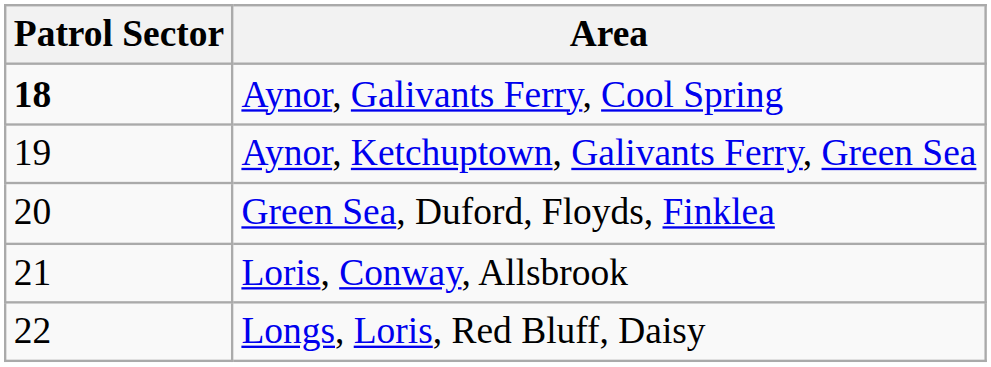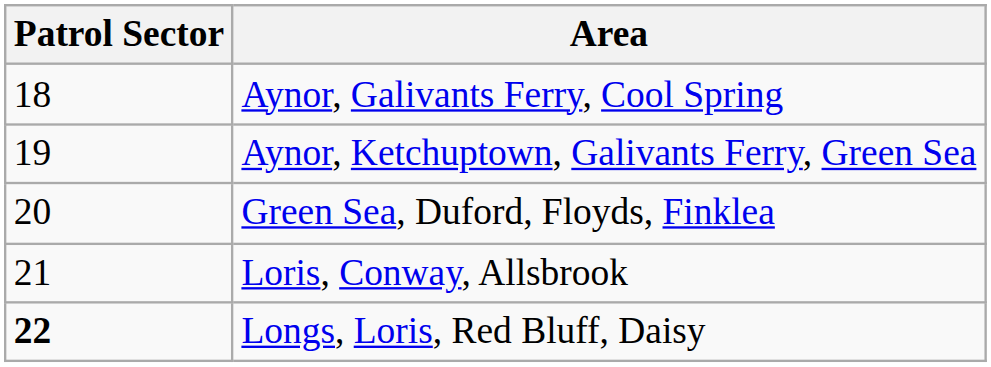(33, 93) bold -> (33, 93) normal
(33, 331) normal -> (33, 331) bold
